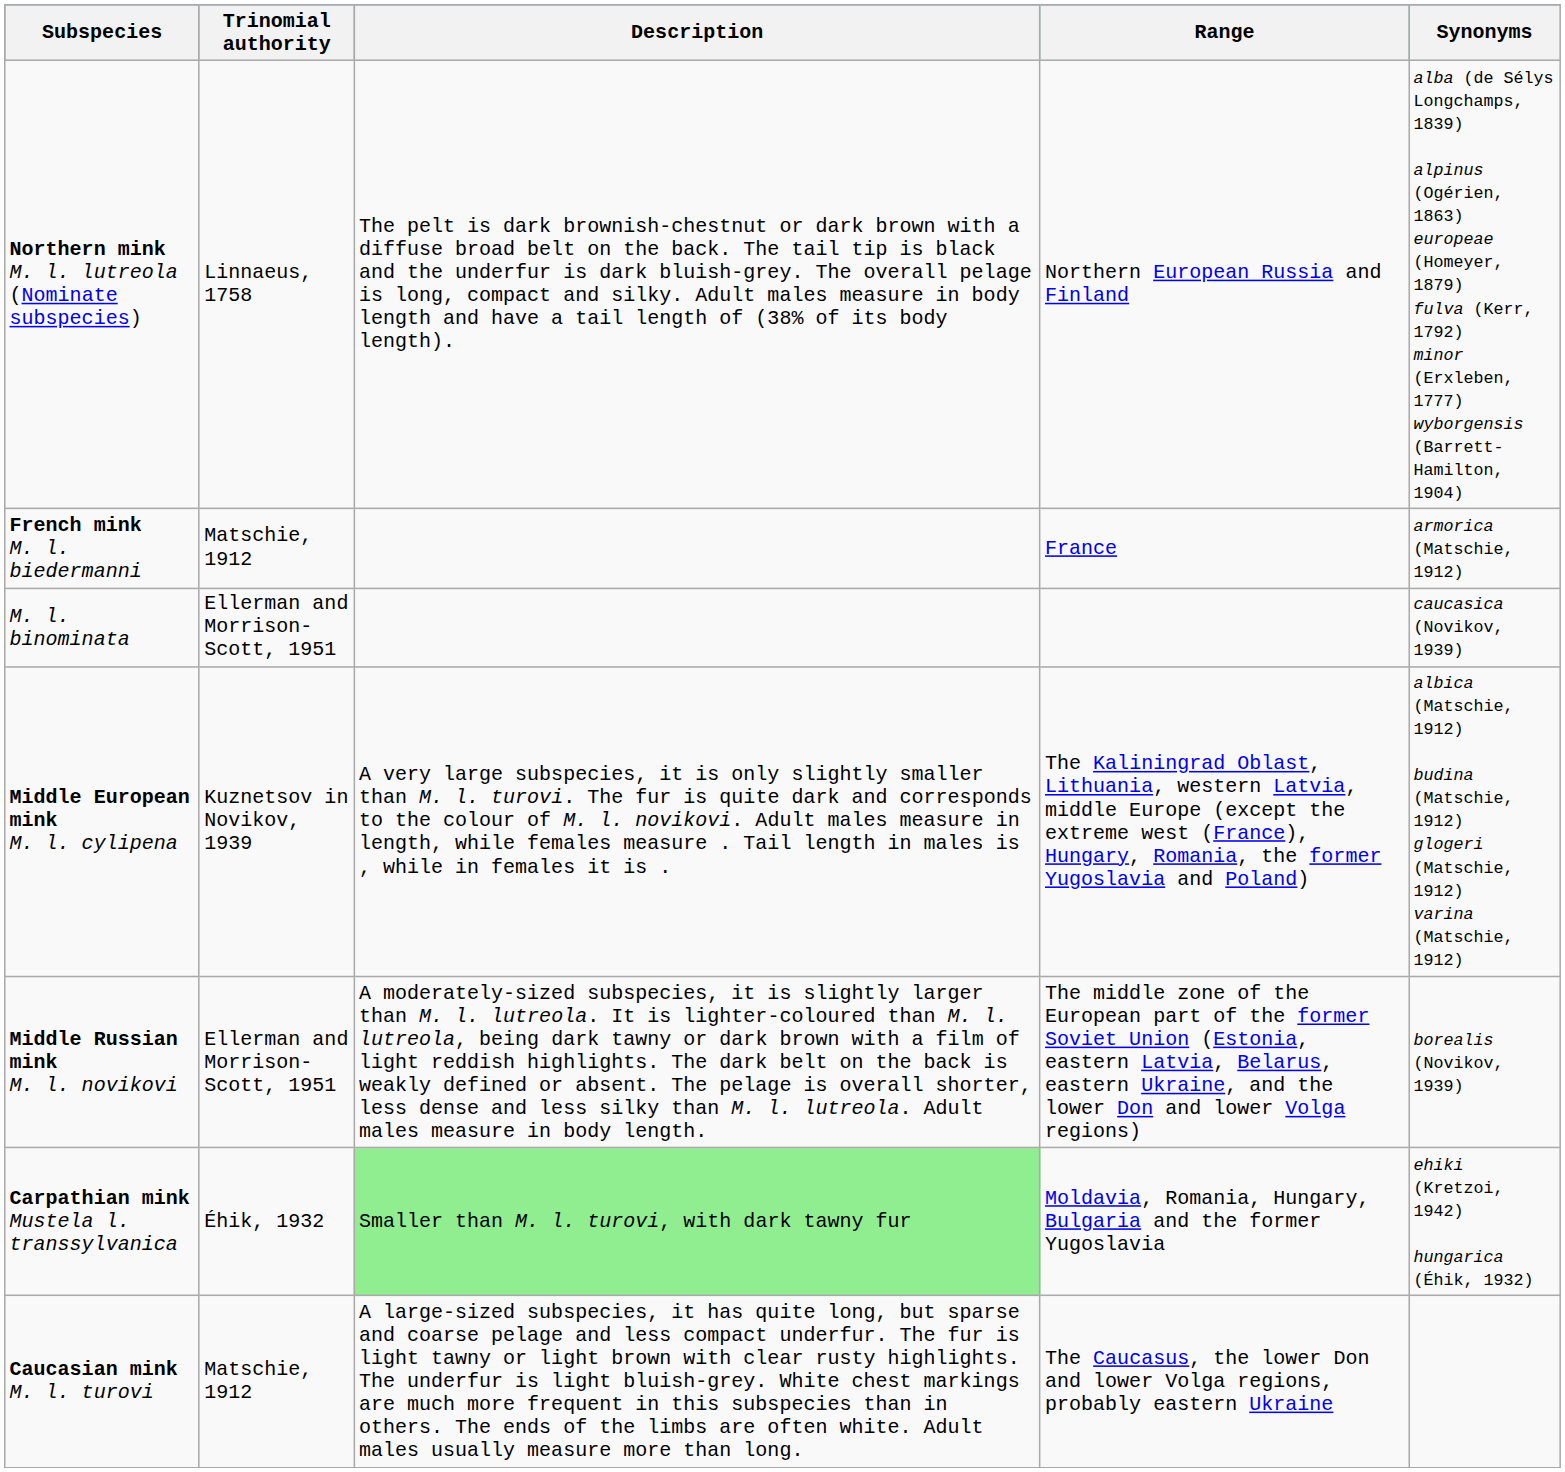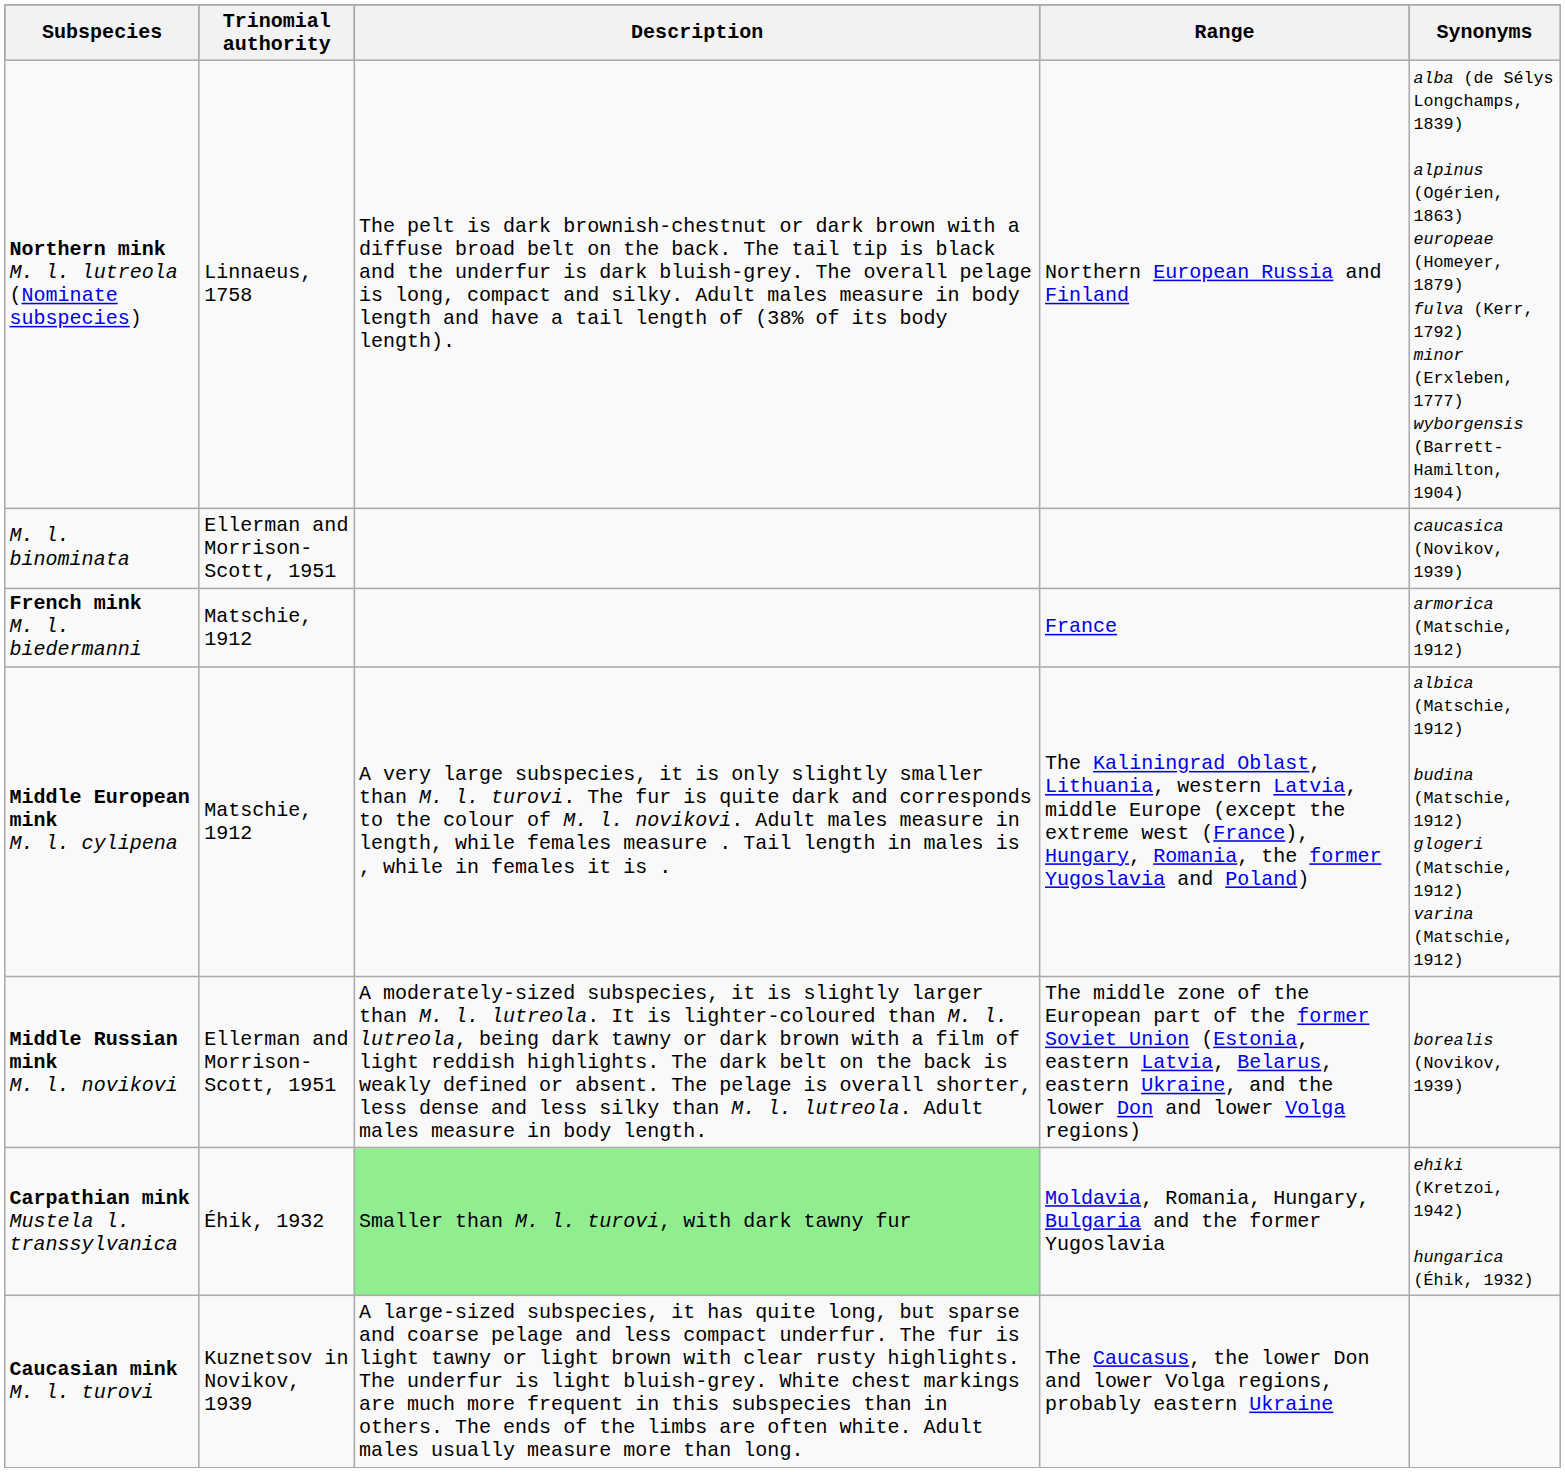rows swapped: (76, 548) <-> (70, 627)
(276, 821) Kuznetsov in Novikov, 1939 -> (258, 821) Matschie, 1912
(258, 1381) Matschie, 1912 -> (276, 1381) Kuznetsov in Novikov, 1939
